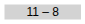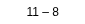(43, 12) lightgrey background -> (43, 12) no background
